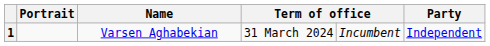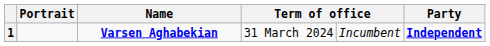(159, 32) normal -> (159, 32) bold
(444, 32) normal -> (444, 32) bold
